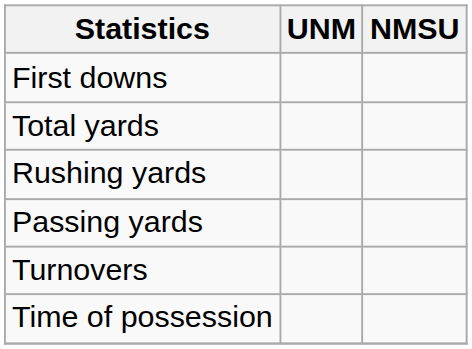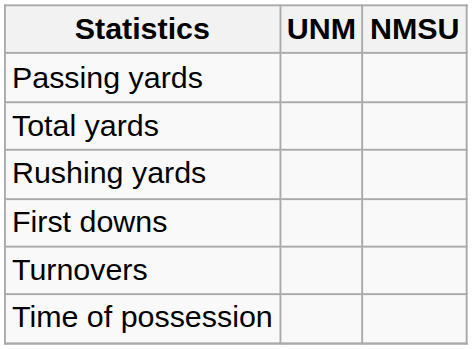rows swapped: (90, 77) <-> (107, 221)
